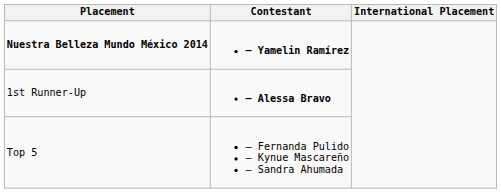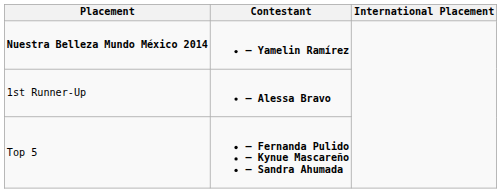(281, 159) normal -> (281, 159) bold
